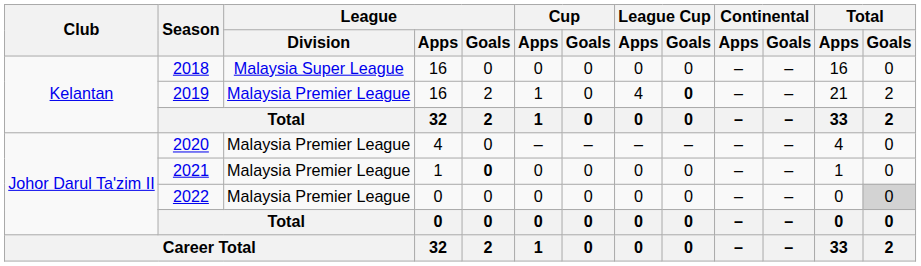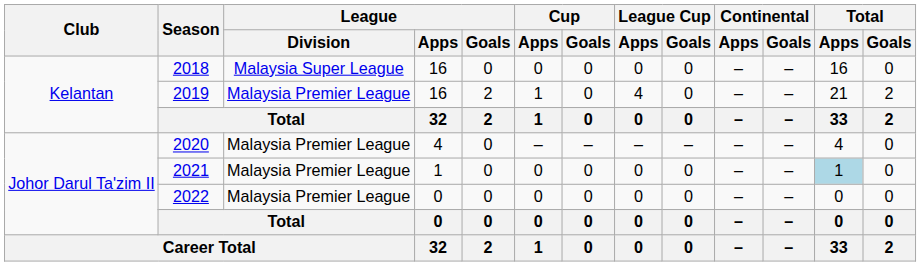(689, 94) bold -> (689, 94) normal
(488, 171) bold -> (488, 171) normal
(839, 171) no background -> (839, 171) lightblue background
(889, 196) lightgrey background -> (889, 196) no background
